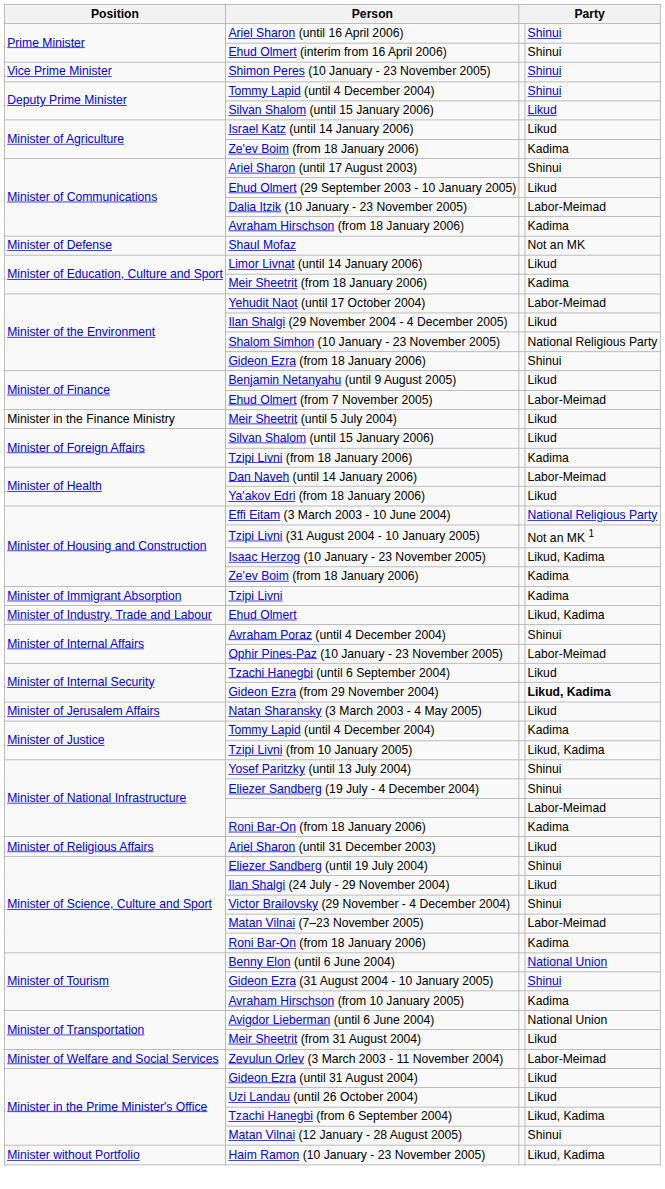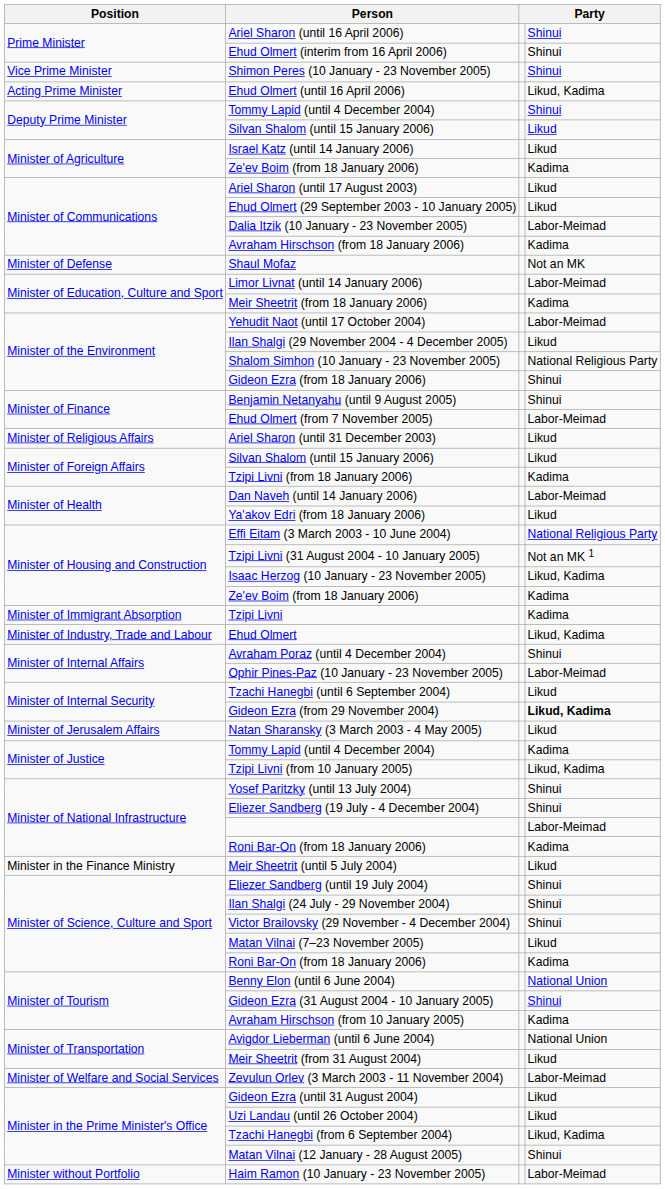+ row: (65, 91)
(544, 168) Shinui -> (542, 187) Likud
(542, 264) Likud -> (567, 284) Labor-Meimad
(542, 380) Likud -> (544, 399) Shinui
rows swapped: (91, 419) <-> (80, 846)
(542, 885) Likud -> (544, 904) Shinui
(567, 923) Labor-Meimad -> (542, 943) Likud
(566, 1155) Likud, Kadima -> (567, 1174) Labor-Meimad
